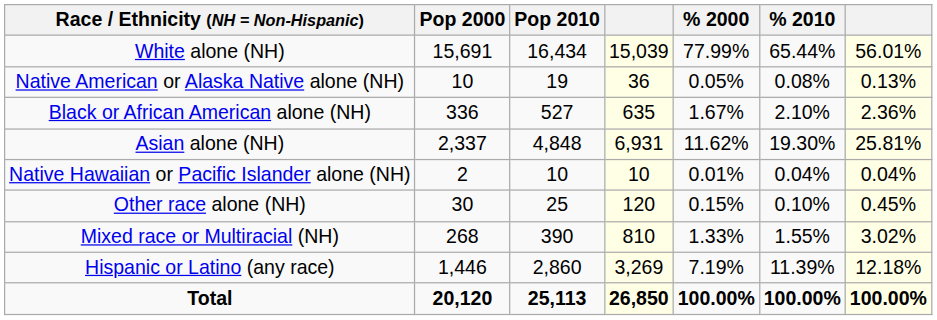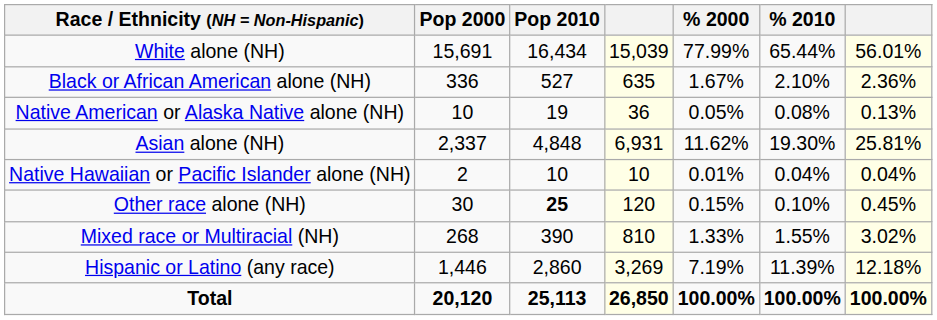rows swapped: (210, 112) <-> (210, 81)
(557, 205) normal -> (557, 205) bold
